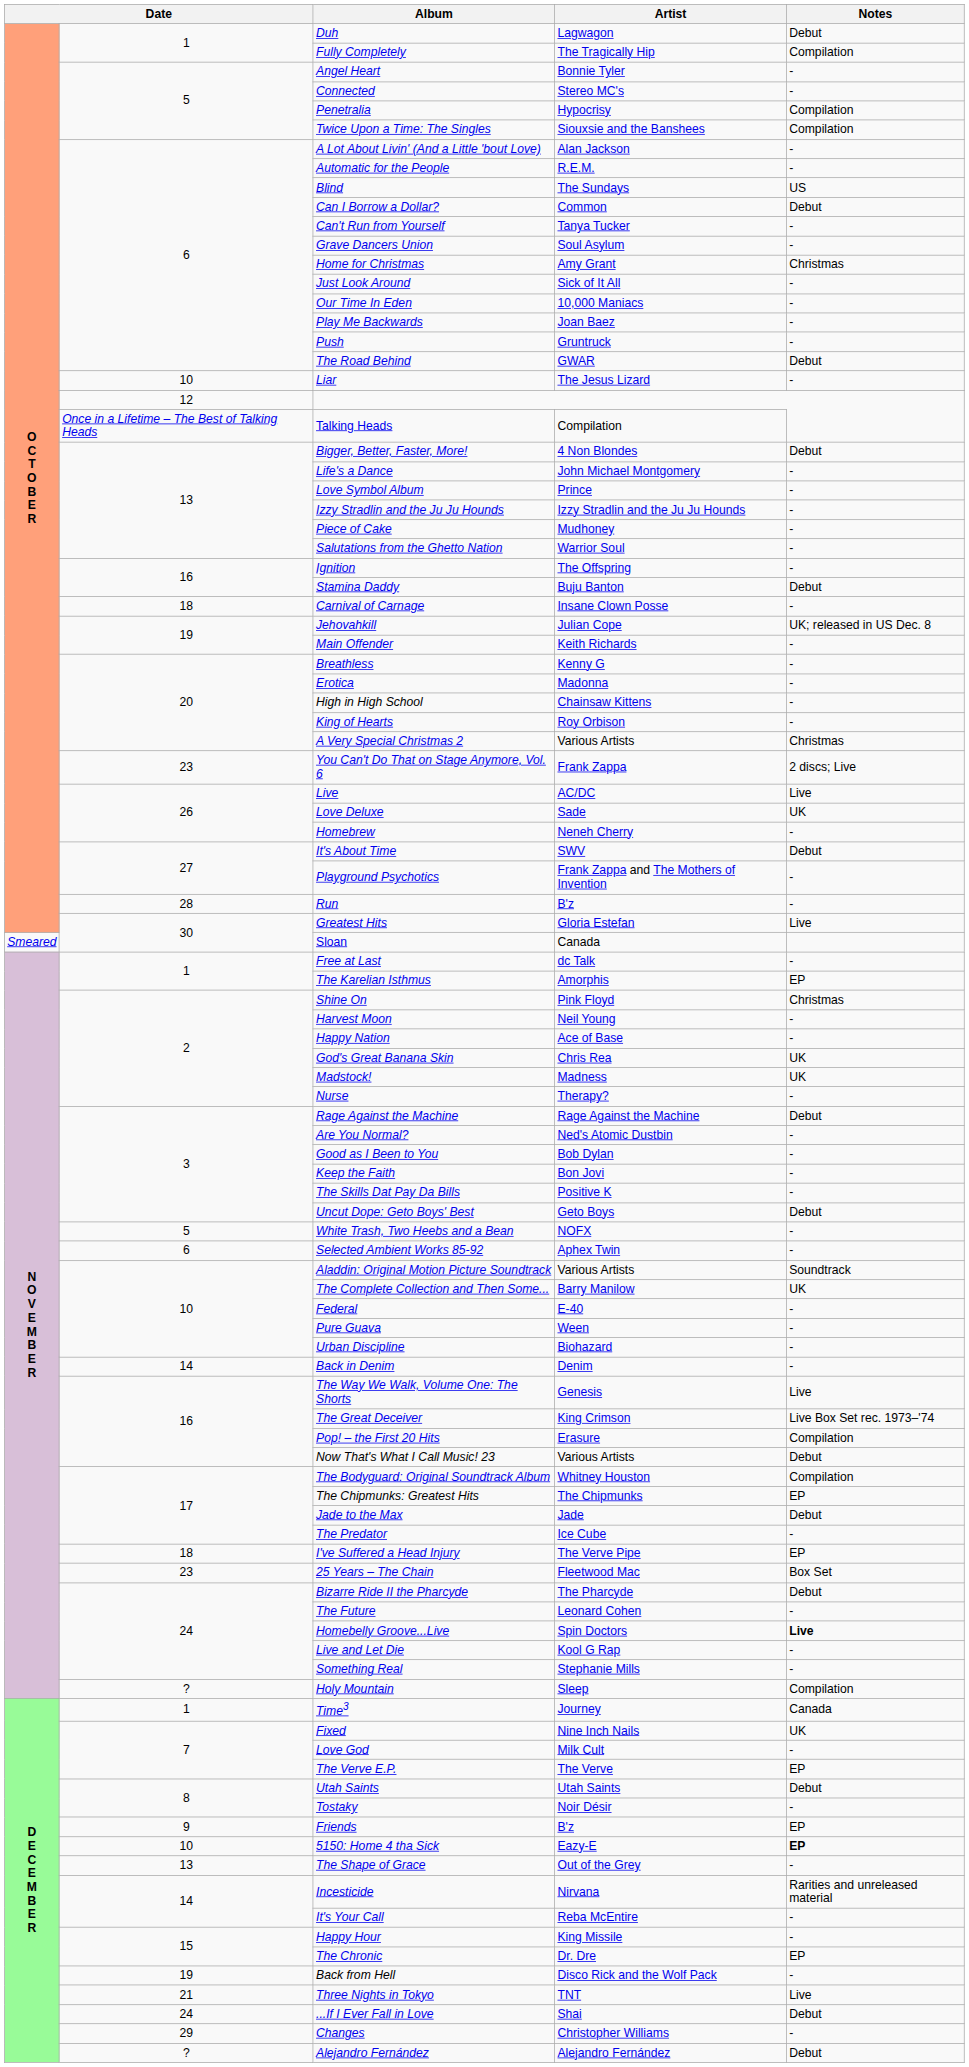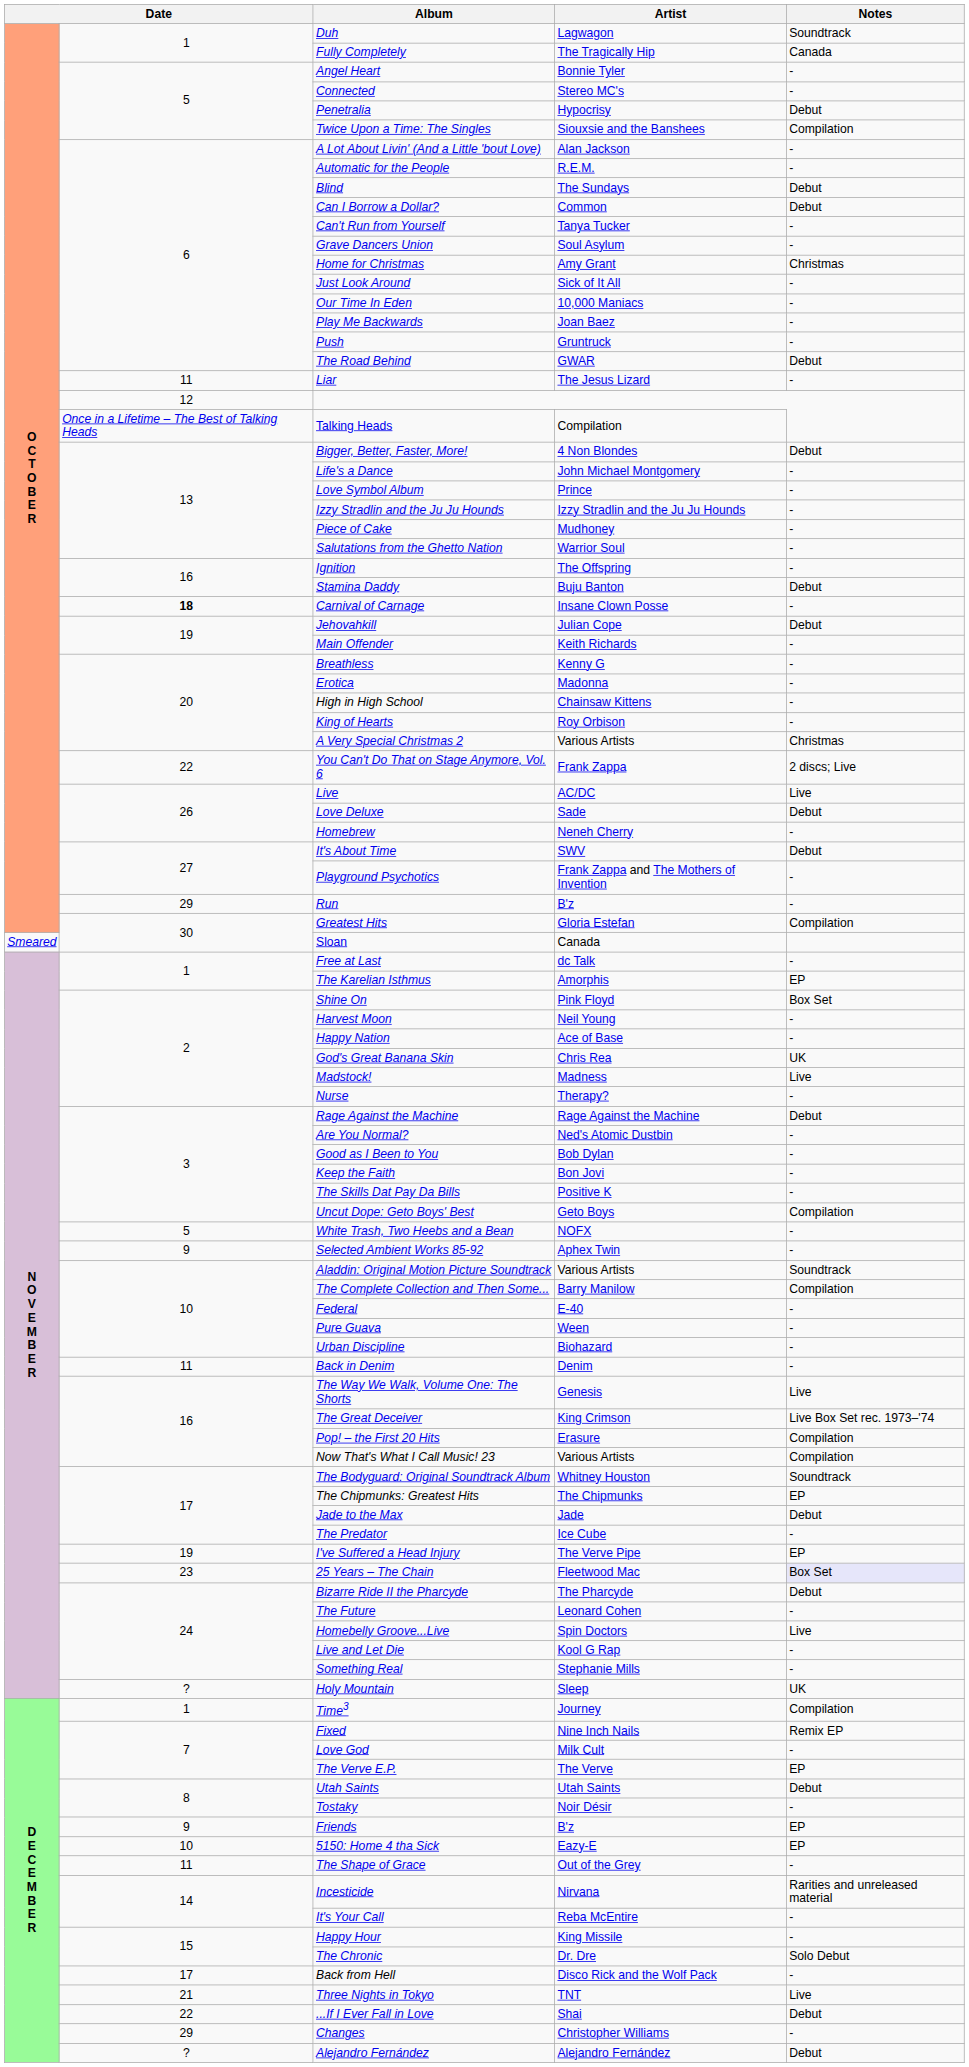(805, 33) Debut -> (820, 33) Soundtrack
(821, 52) Compilation -> (810, 52) Canada
(821, 110) Compilation -> (805, 110) Debut
(798, 187) US -> (805, 187) Debut
(186, 380) 10 -> (186, 380) 11
(186, 606) normal -> (186, 606) bold
(860, 625) UK; released in US Dec. 8 -> (805, 625) Debut
(186, 767) 23 -> (186, 767) 22
(798, 812) UK -> (805, 812) Debut
(186, 903) 28 -> (186, 903) 29
(800, 923) Live -> (821, 923) Compilation
(817, 1000) Christmas -> (810, 1000) Box Set
(798, 1077) UK -> (800, 1077) Live
(805, 1212) Debut -> (821, 1212) Compilation
(186, 1250) 6 -> (186, 1250) 9
(798, 1289) UK -> (821, 1289) Compilation
(186, 1366) 14 -> (186, 1366) 11
(805, 1457) Debut -> (821, 1457) Compilation
(821, 1476) Compilation -> (820, 1476) Soundtrack
(186, 1553) 18 -> (186, 1553) 19
(810, 1573) no background -> (810, 1573) lavender background
(801, 1630) bold -> (800, 1630) normal
(821, 1688) Compilation -> (798, 1688) UK
(810, 1709) Canada -> (821, 1709) Compilation
(798, 1730) UK -> (816, 1730) Remix EP
(797, 1846) bold -> (797, 1846) normal
(186, 1865) 13 -> (186, 1865) 11
(797, 1956) EP -> (819, 1956) Solo Debut
(186, 1975) 19 -> (186, 1975) 17
(186, 2014) 24 -> (186, 2014) 22
